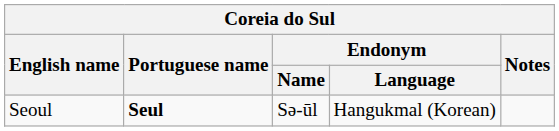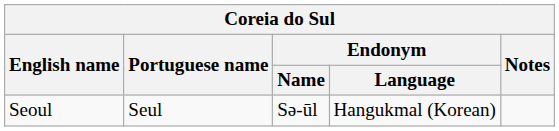(146, 110) bold -> (145, 110) normal
